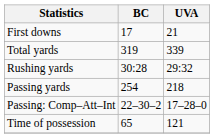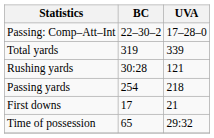rows swapped: (34, 32) <-> (61, 105)
(180, 68) 29:32 -> (175, 68) 121
(175, 123) 121 -> (180, 123) 29:32
